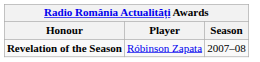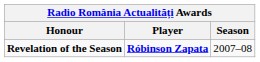(165, 48) normal -> (168, 48) bold
